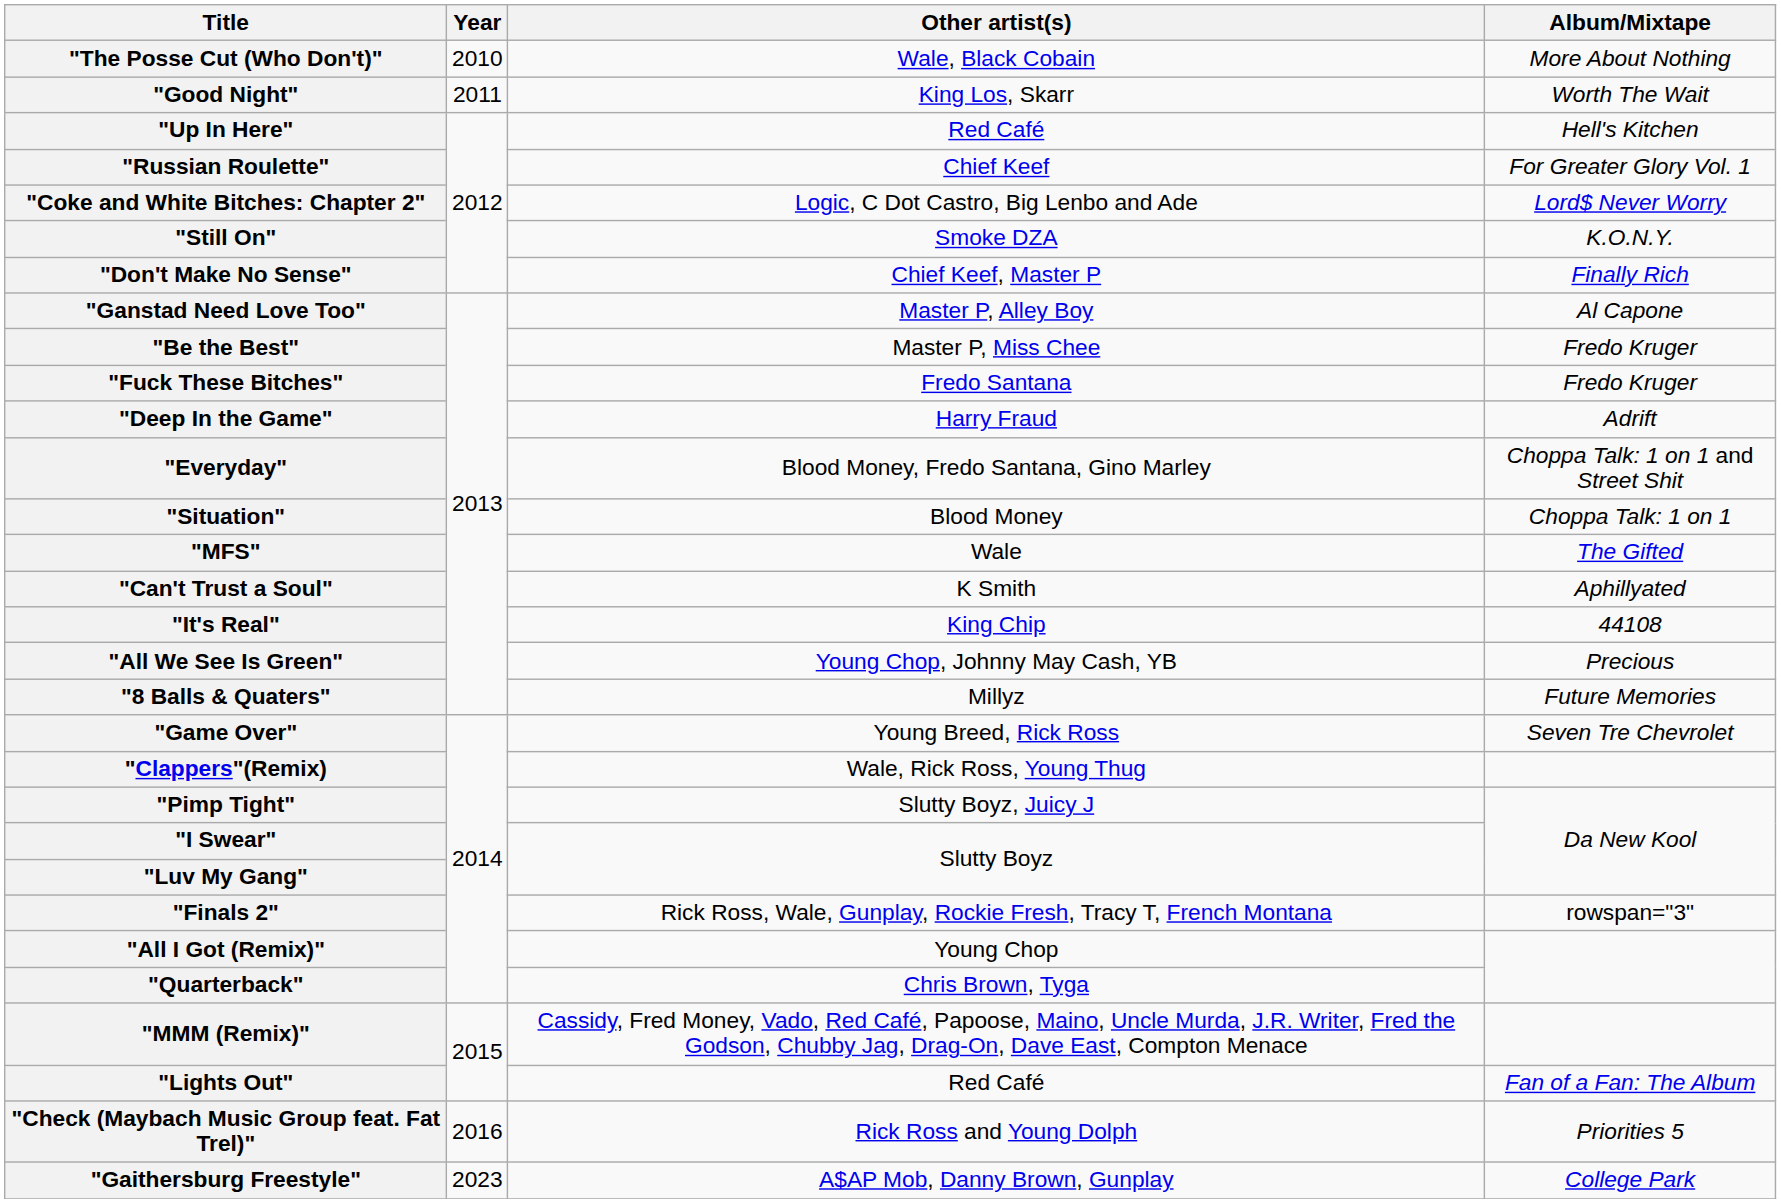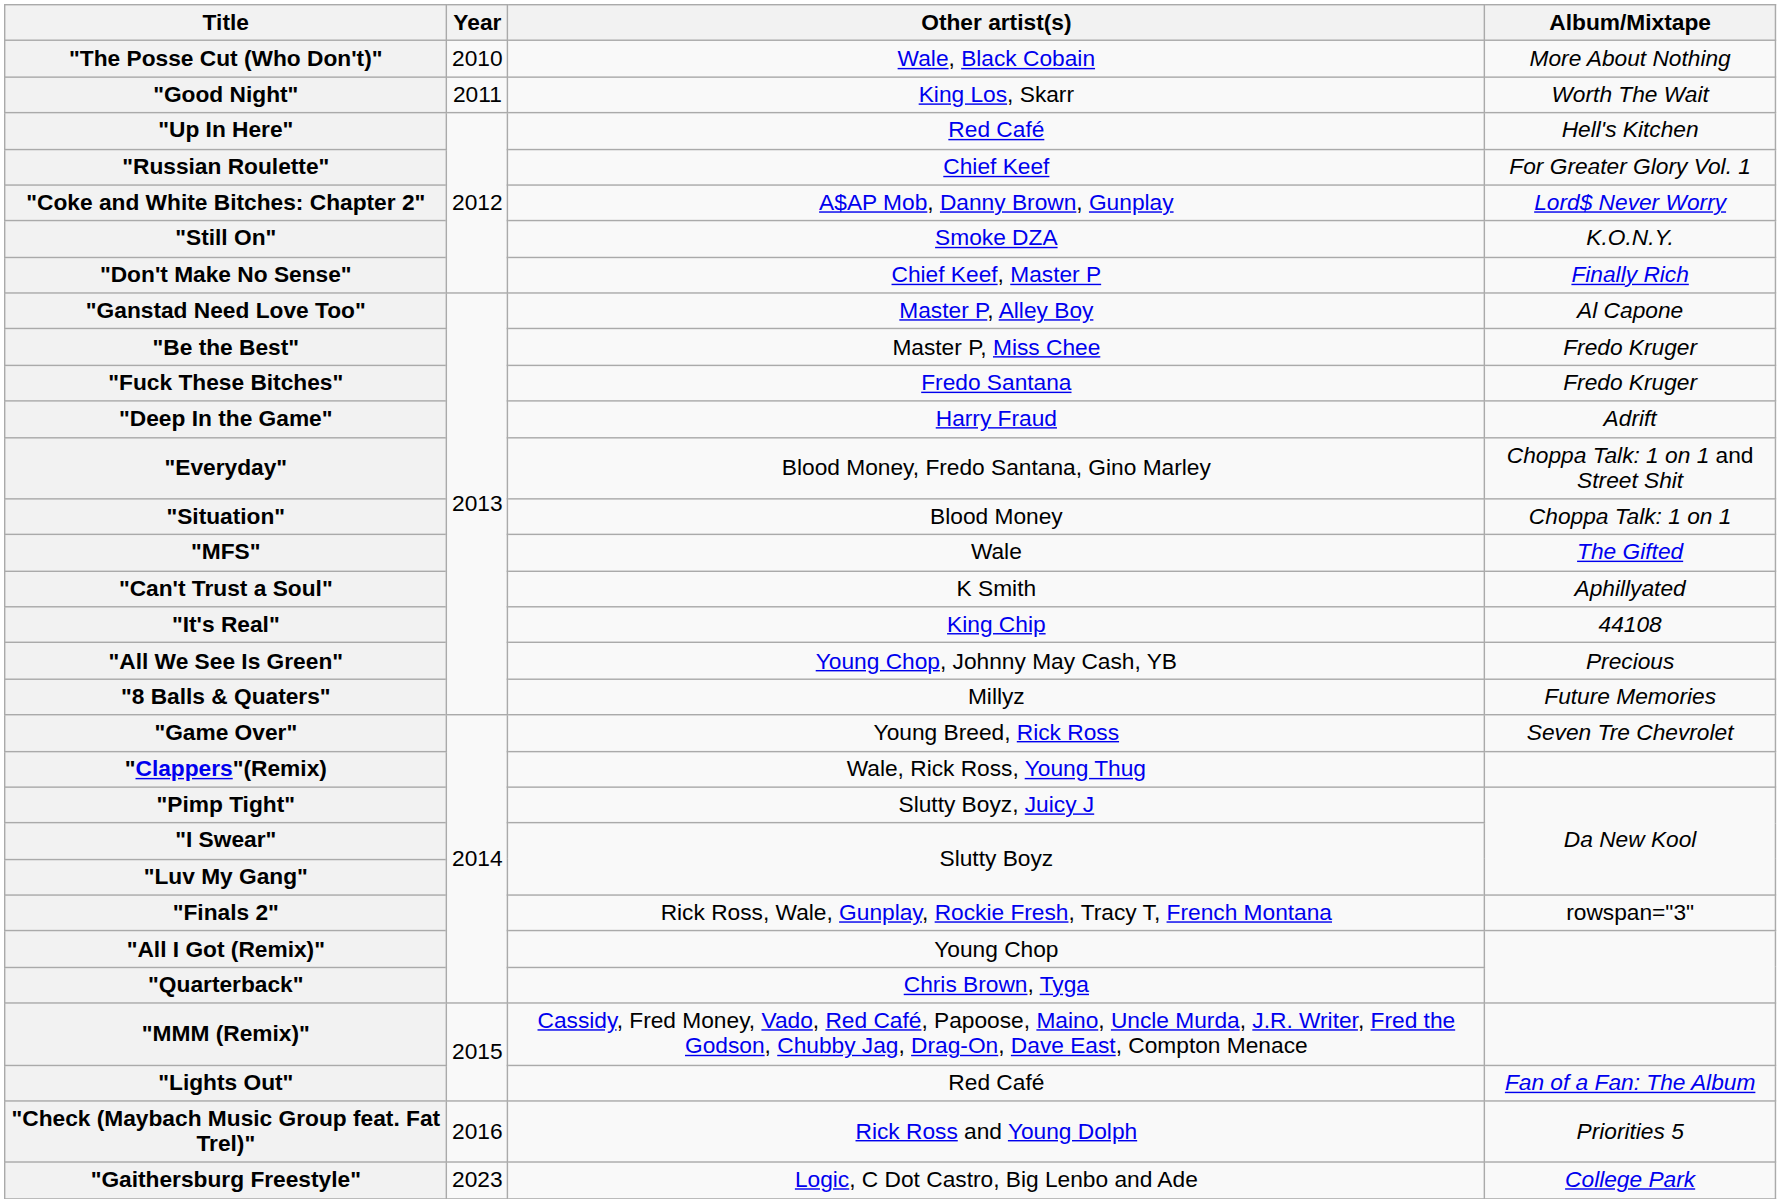(996, 202) Logic, C Dot Castro, Big Lenbo and Ade -> (996, 202) A$AP Mob, Danny Brown, Gunplay
(996, 1180) A$AP Mob, Danny Brown, Gunplay -> (996, 1180) Logic, C Dot Castro, Big Lenbo and Ade
